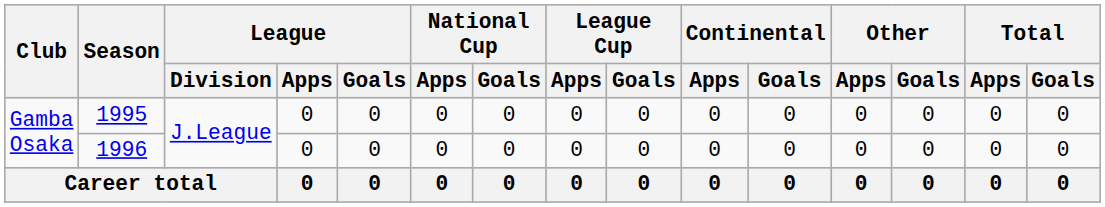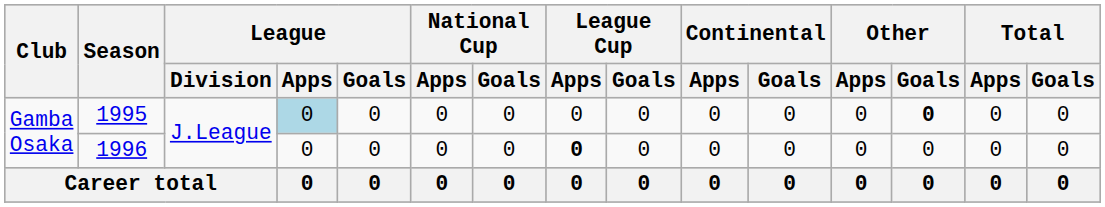(307, 116) no background -> (307, 116) lightblue background
(928, 116) normal -> (928, 116) bold
(577, 150) normal -> (577, 150) bold
